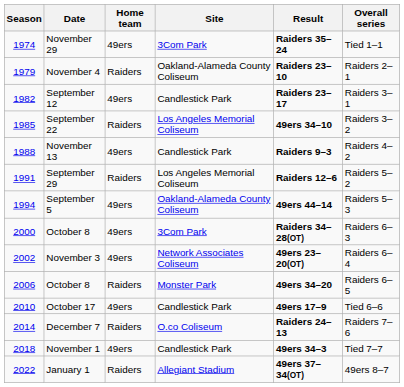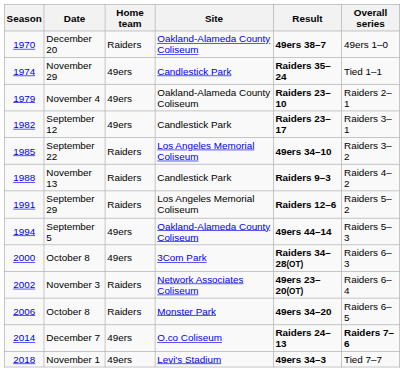+ row: (24, 45)
(182, 45) 3Com Park -> (194, 71) Candlestick Park
(124, 71) Raiders -> (120, 98) 49ers
(120, 151) 49ers -> (124, 178) Raiders
(120, 258) 49ers -> (124, 285) Raiders
- row: (24, 306)
(124, 327) Raiders -> (120, 338) 49ers
(369, 327) normal -> (369, 338) bold
(194, 348) Candlestick Park -> (189, 359) Levi's Stadium
- row: (24, 369)
